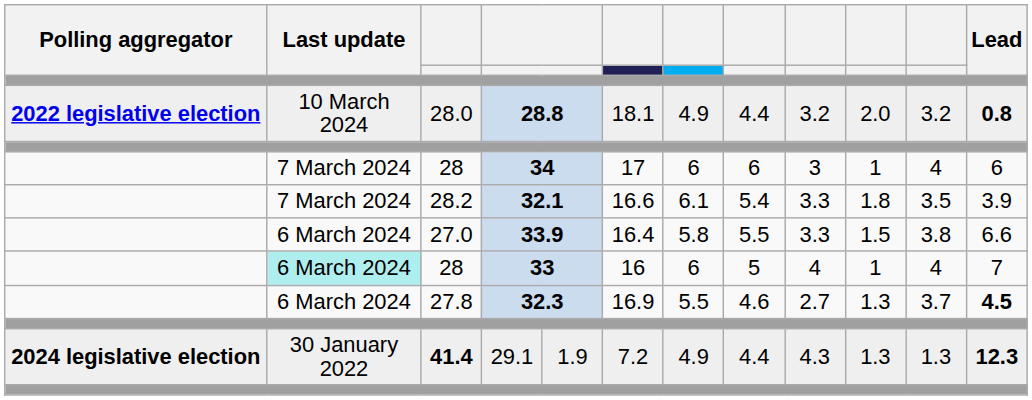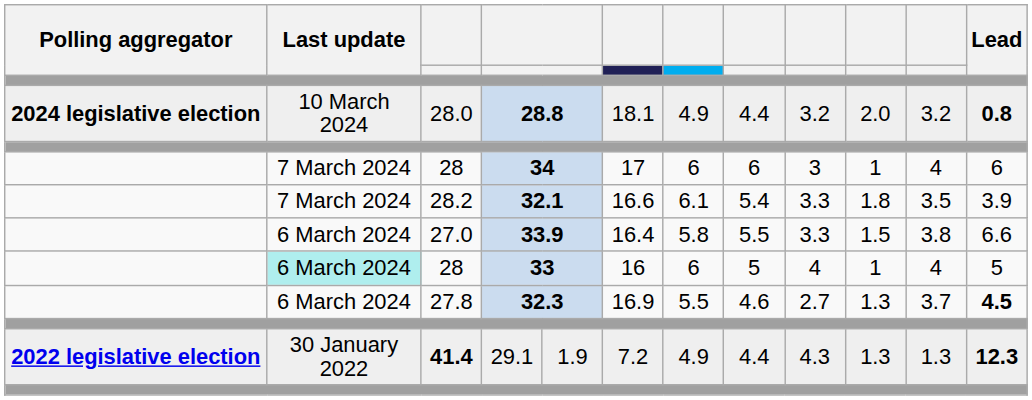(136, 113) 2022 legislative election -> (136, 113) 2024 legislative election
(997, 268) 7 -> (997, 268) 5
(136, 356) 2024 legislative election -> (136, 356) 2022 legislative election
